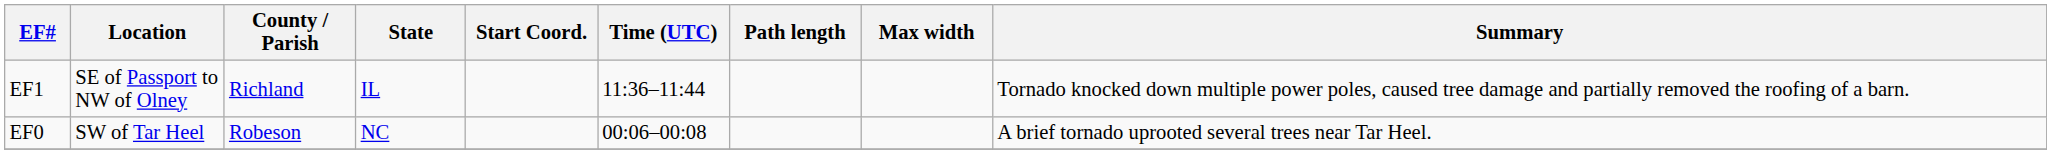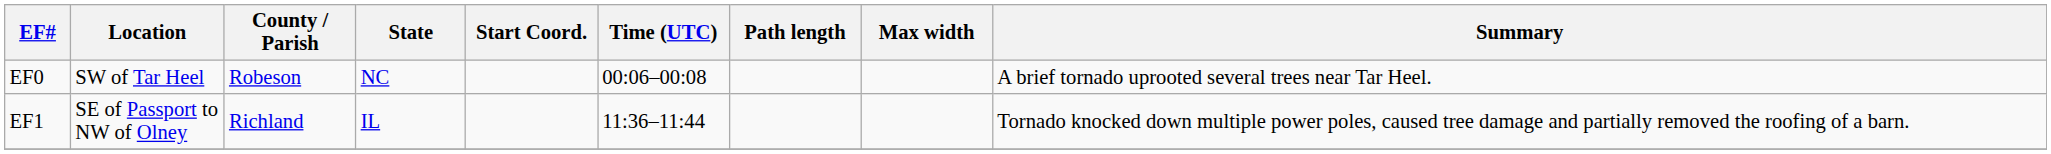rows swapped: (27, 88) <-> (27, 132)
